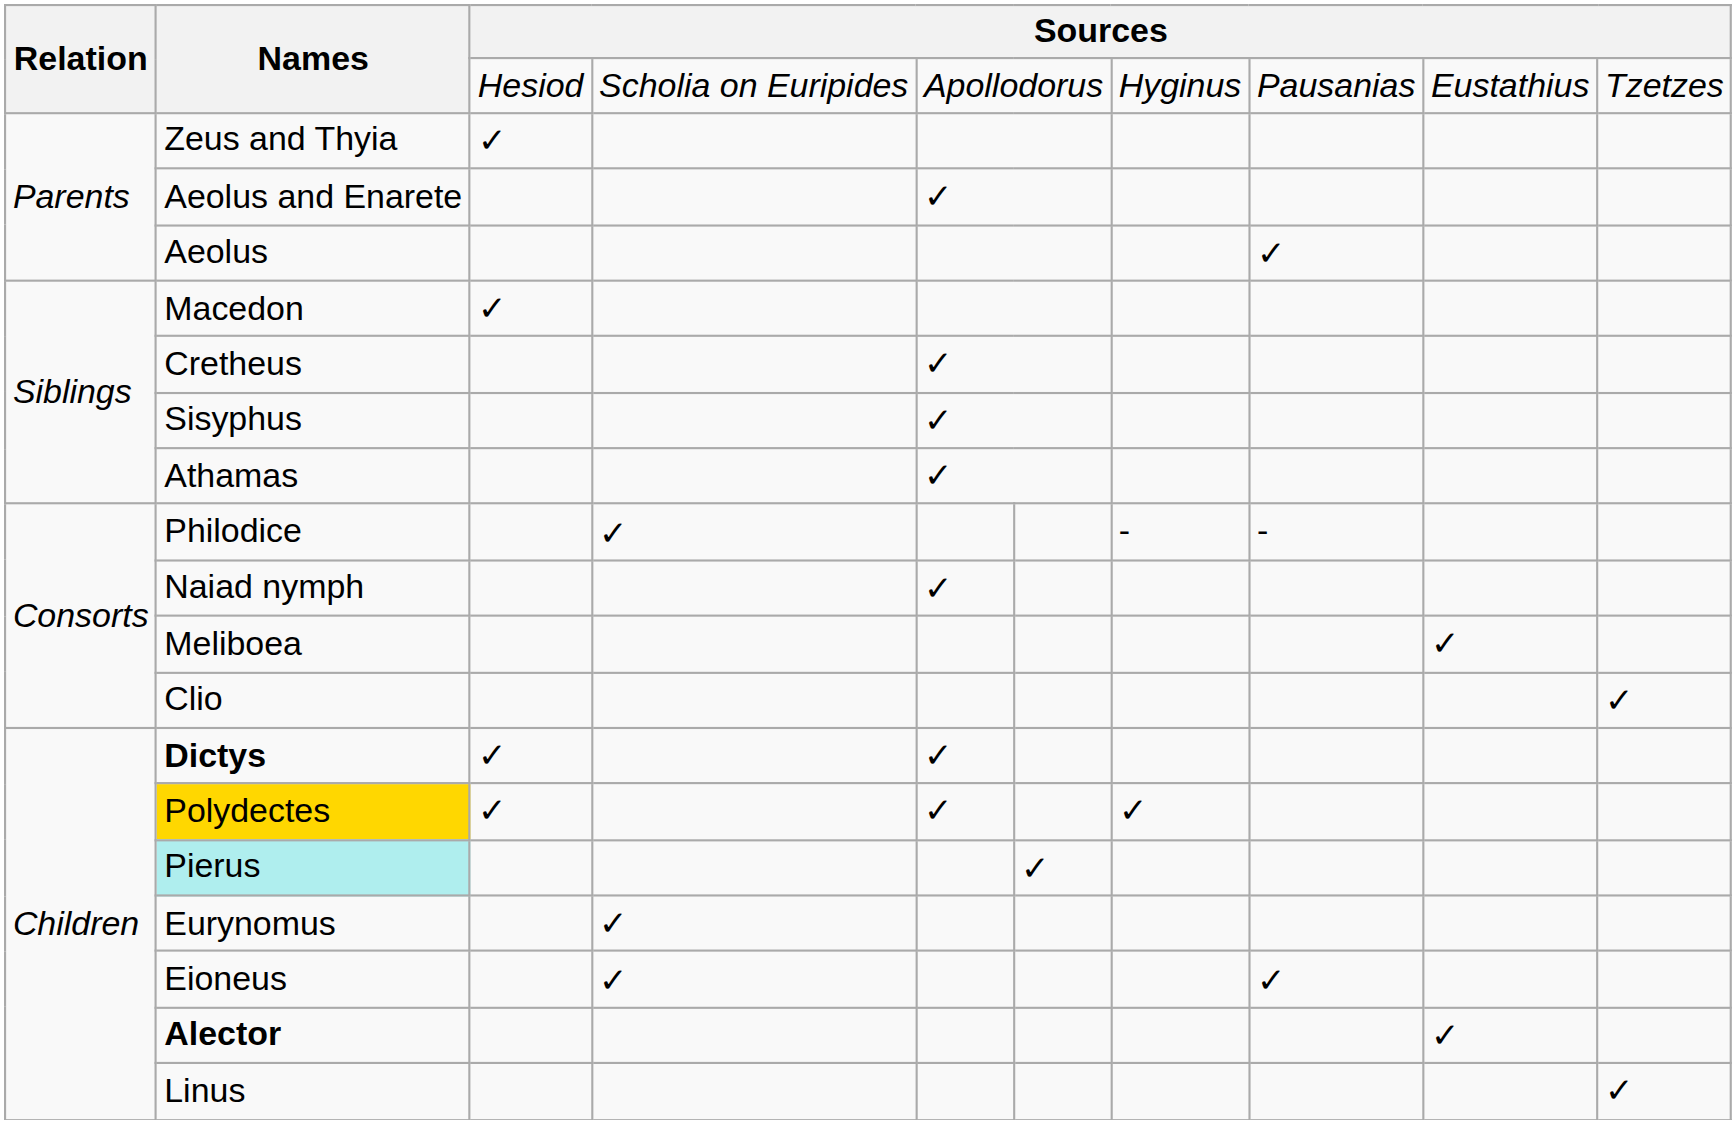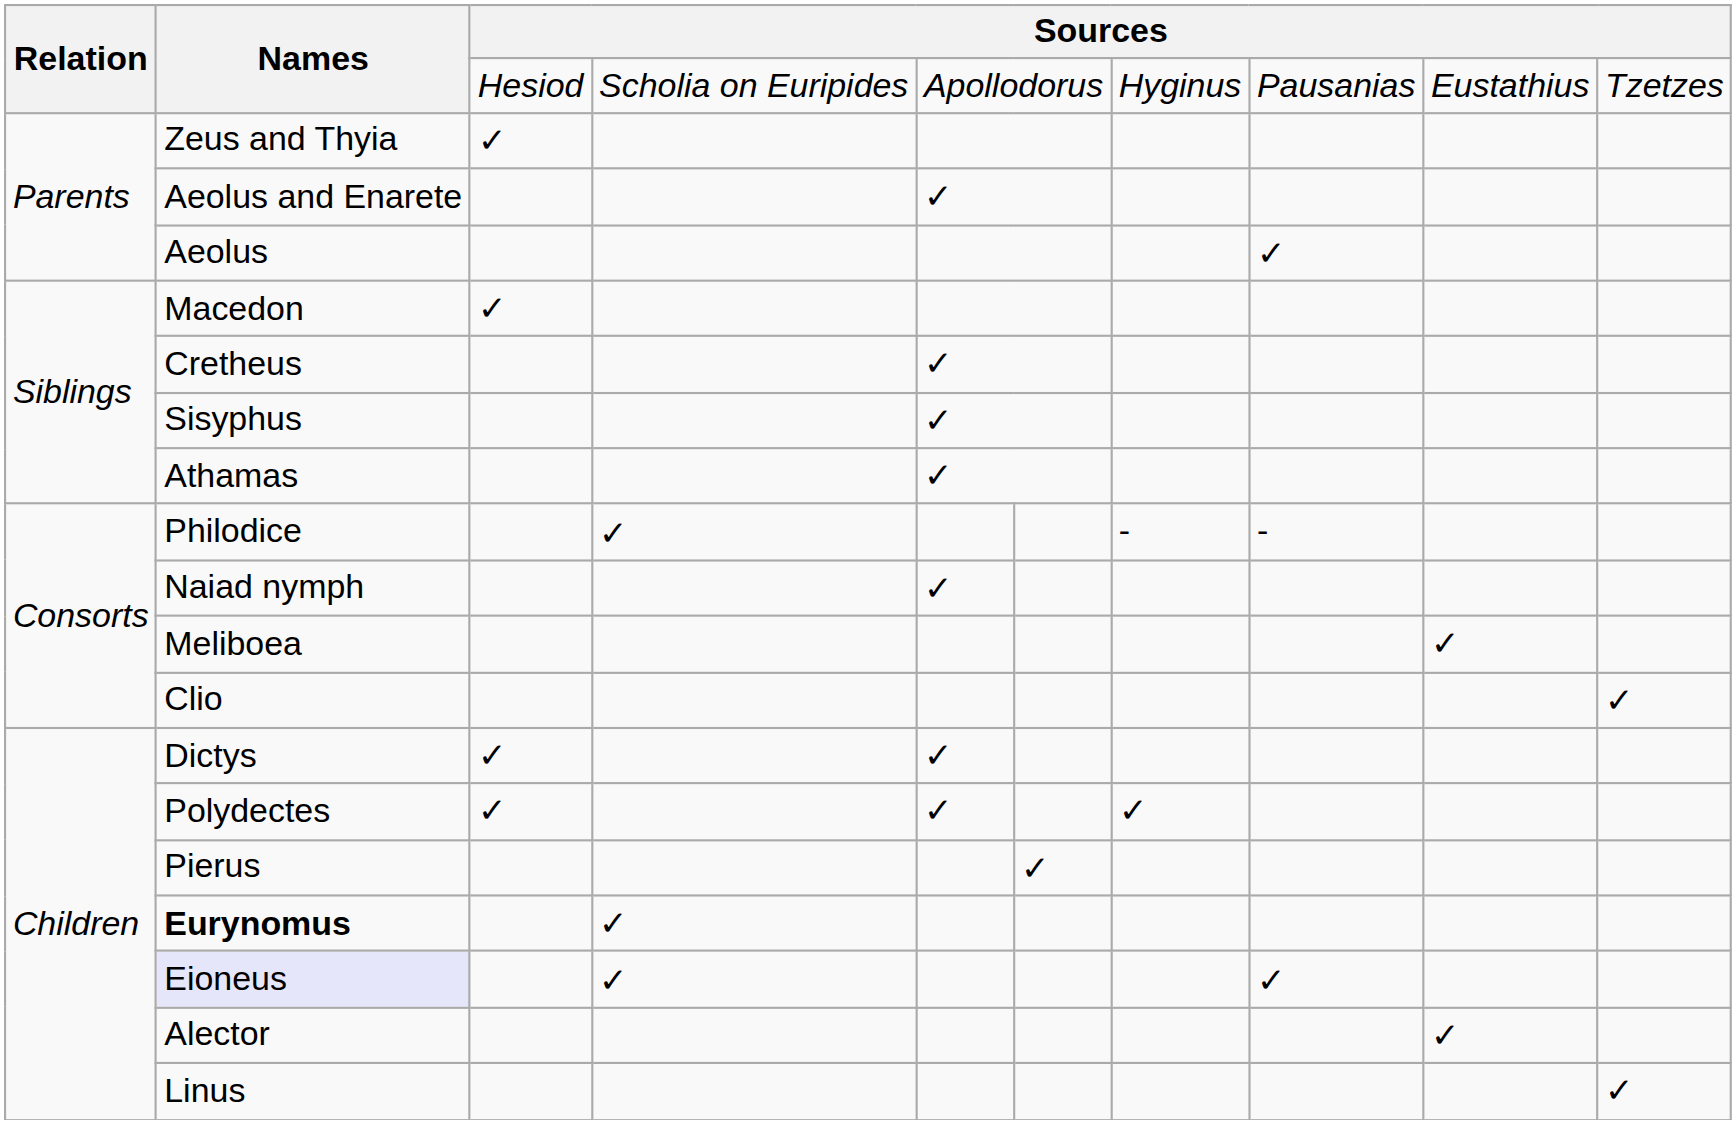(215, 755) bold -> (210, 755) normal
(247, 811) gold background -> (247, 811) no background
(212, 866) paleturquoise background -> (212, 866) no background
(250, 922) normal -> (258, 922) bold
(226, 978) no background -> (226, 978) lavender background
(223, 1034) bold -> (217, 1034) normal
